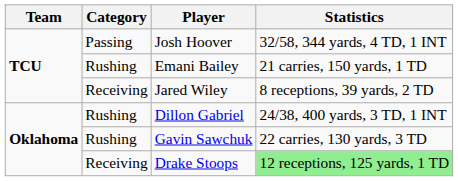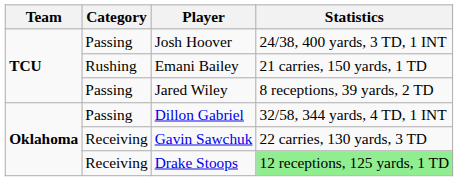(353, 41) 32/58, 344 yards, 4 TD, 1 INT -> (353, 41) 24/38, 400 yards, 3 TD, 1 INT
(117, 90) Receiving -> (109, 90) Passing
(111, 114) Rushing -> (109, 114) Passing
(353, 114) 24/38, 400 yards, 3 TD, 1 INT -> (353, 114) 32/58, 344 yards, 4 TD, 1 INT
(111, 138) Rushing -> (117, 138) Receiving
